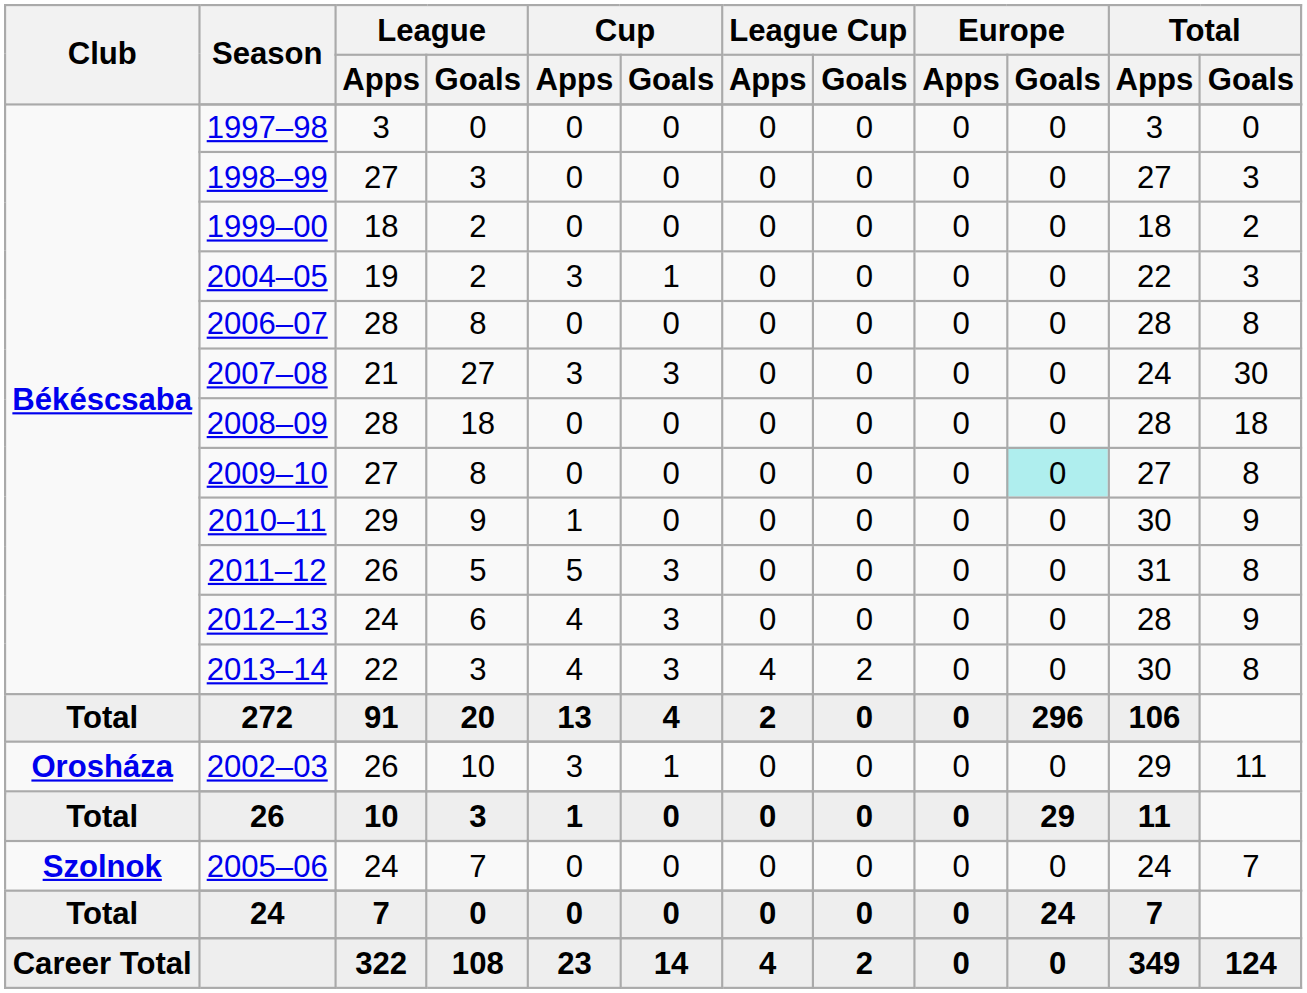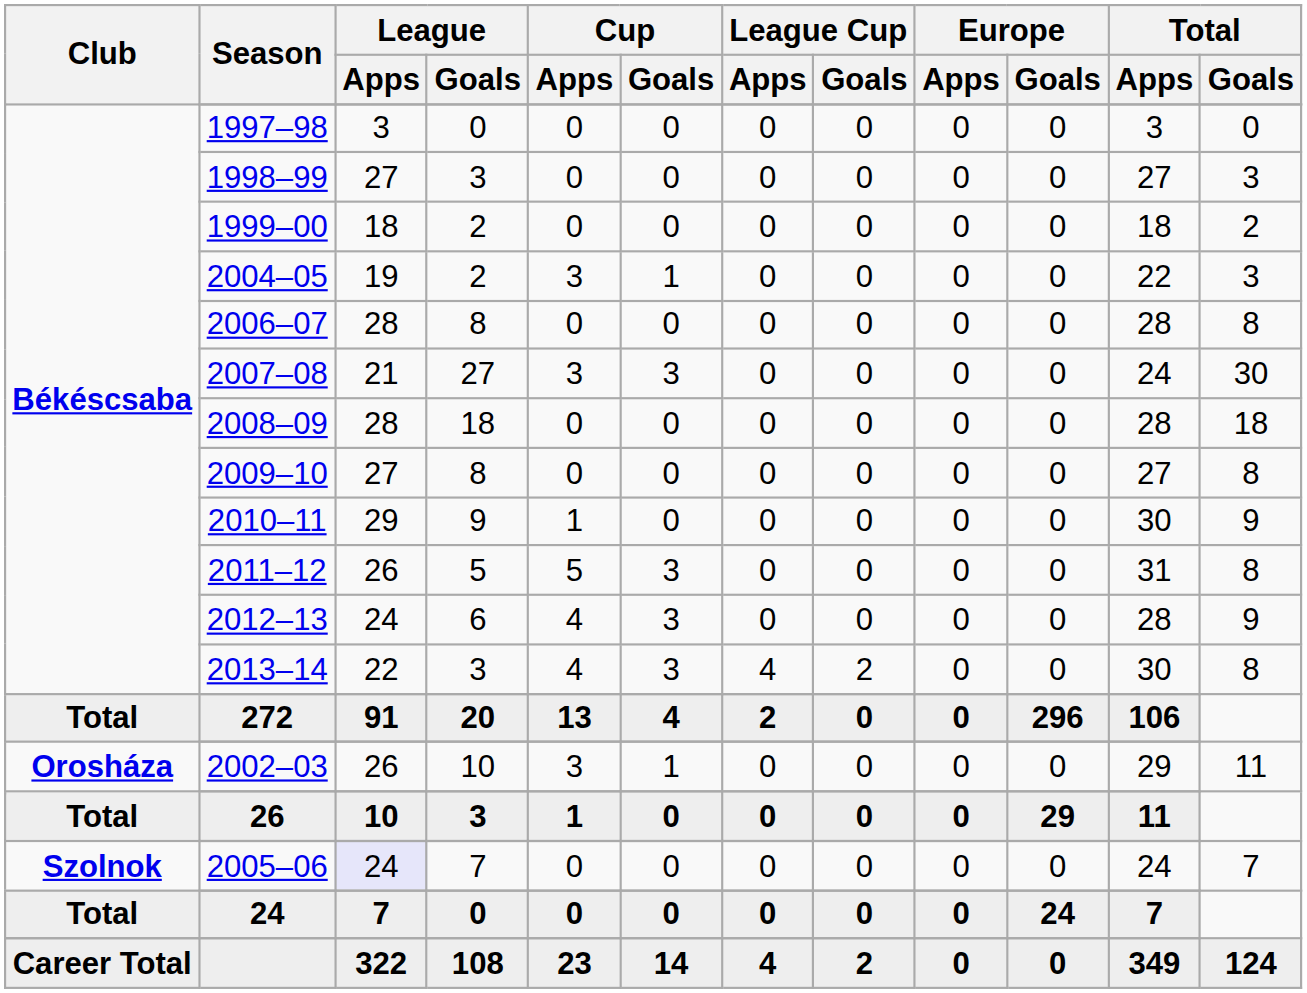(1058, 472) paleturquoise background -> (1058, 472) no background
(381, 865) no background -> (381, 865) lavender background
